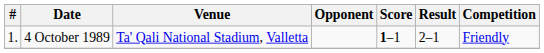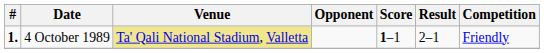(13, 37) normal -> (13, 37) bold
(212, 37) no background -> (212, 37) khaki background
